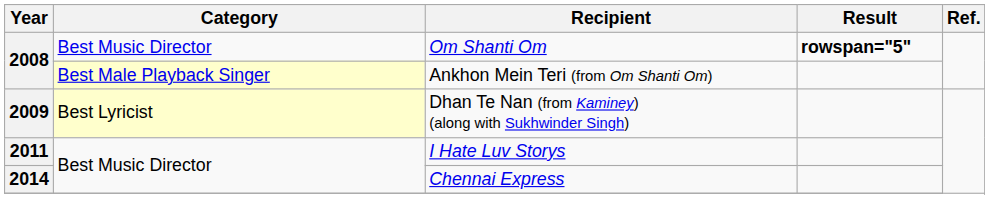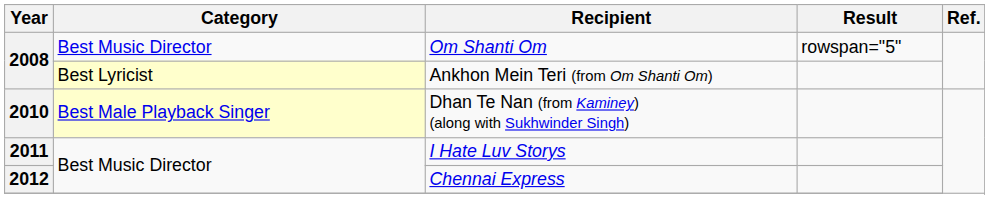(856, 46) bold -> (851, 46) normal
(164, 74) Best Male Playback Singer -> (105, 74) Best Lyricist
(29, 113) 2009 -> (29, 113) 2010
(105, 113) Best Lyricist -> (164, 113) Best Male Playback Singer
(29, 179) 2014 -> (29, 179) 2012
